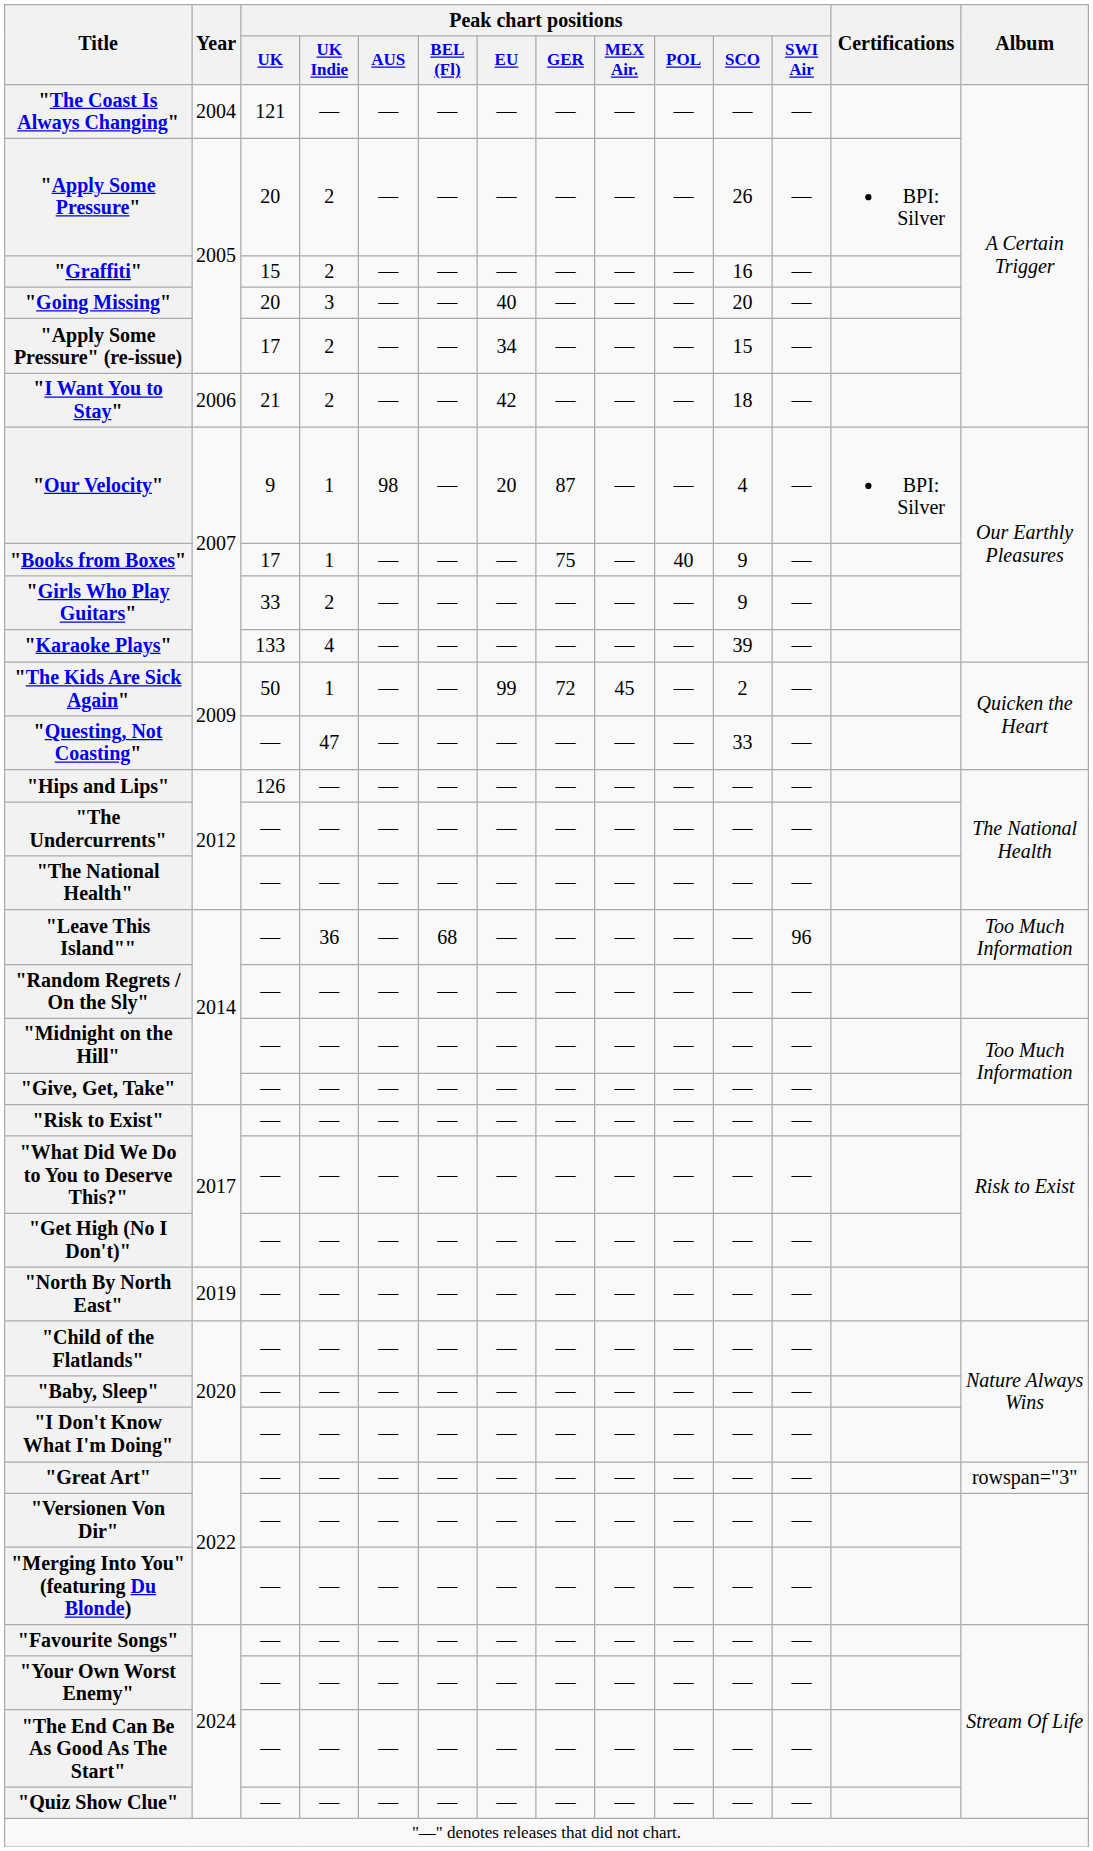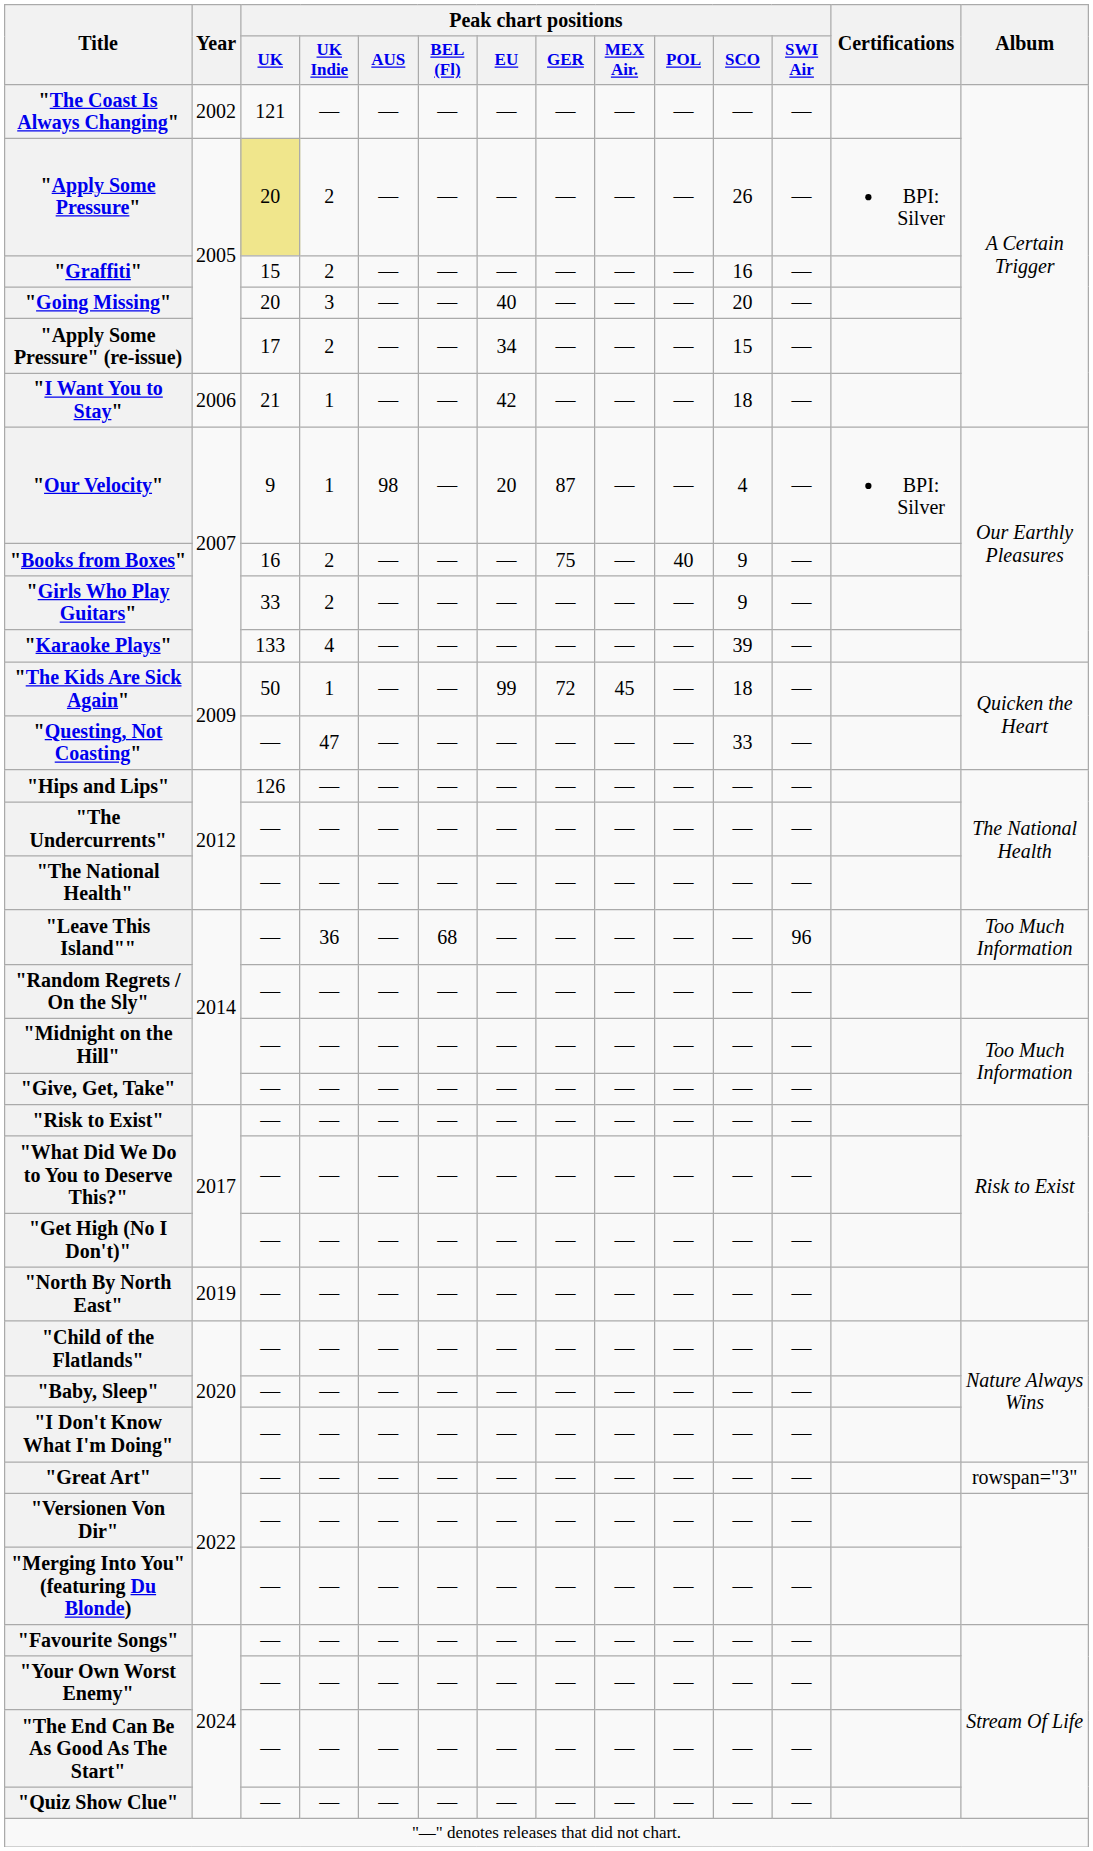(216, 111) 2004 -> (216, 111) 2002
(270, 196) no background -> (270, 196) khaki background
(329, 399) 2 -> (329, 399) 1
(270, 559) 17 -> (270, 559) 16
(329, 559) 1 -> (329, 559) 2
(743, 688) 2 -> (743, 688) 18
